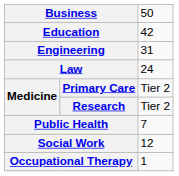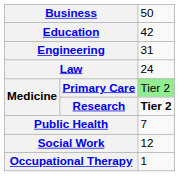(155, 87) no background -> (155, 87) lightgreen background
(155, 106) normal -> (156, 106) bold
